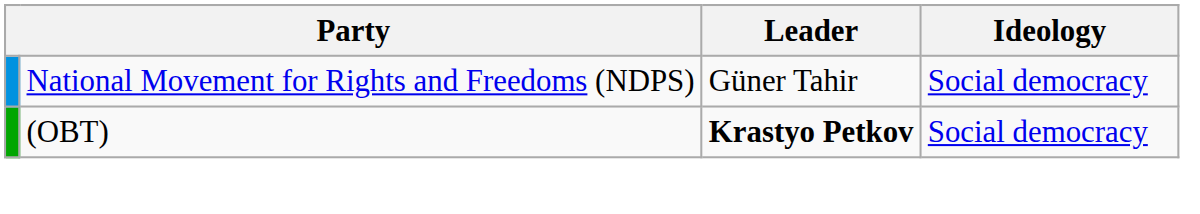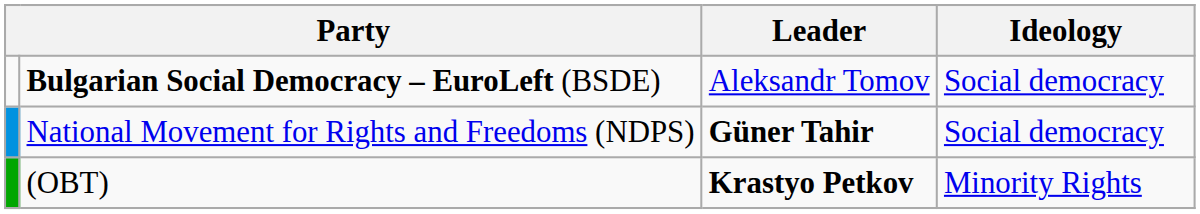+ row: (344, 81)
(783, 81) normal -> (791, 131) bold
(1038, 131) Social democracy -> (1043, 182) Minority Rights
